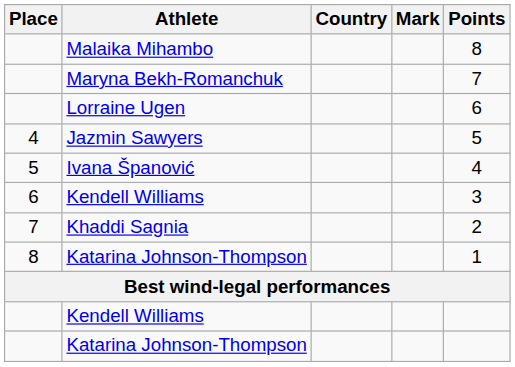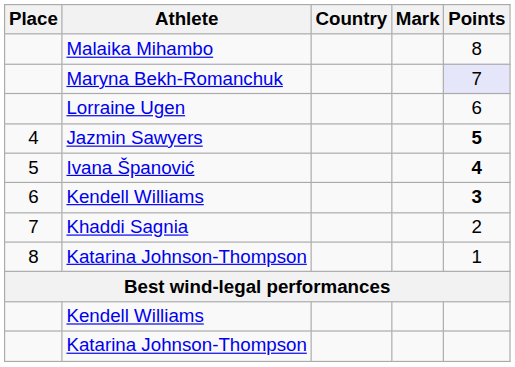(477, 78) no background -> (477, 78) lavender background
(477, 138) normal -> (477, 138) bold
(477, 167) normal -> (477, 167) bold
(477, 197) normal -> (477, 197) bold
